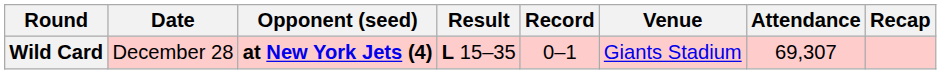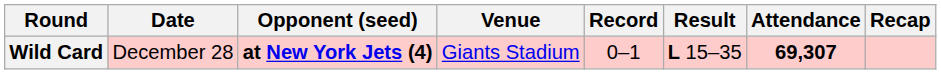columns swapped: (479, 20) <-> (673, 20)
(806, 52) normal -> (806, 52) bold
